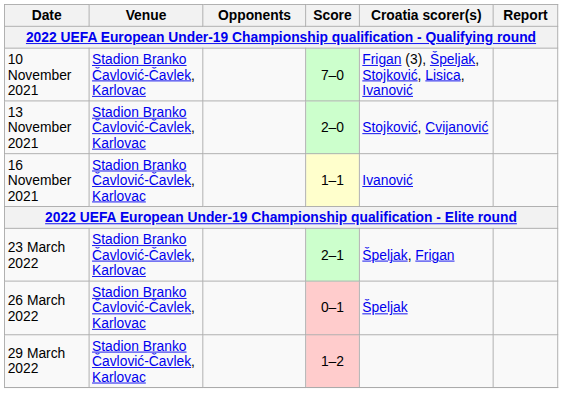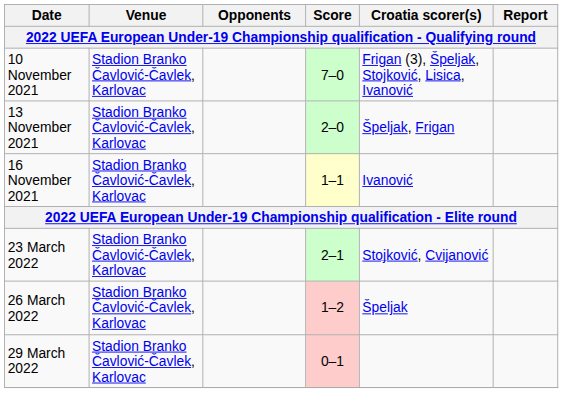(425, 128) Stojković, Cvijanović -> (408, 128) Špeljak, Frigan
(408, 255) Špeljak, Frigan -> (425, 255) Stojković, Cvijanović
(332, 308) 0–1 -> (332, 308) 1–2
(332, 361) 1–2 -> (332, 361) 0–1
